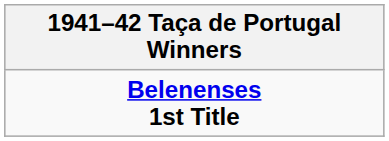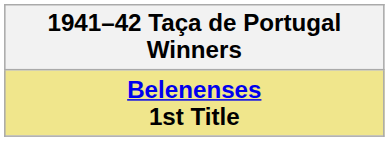(194, 102) no background -> (194, 102) khaki background
